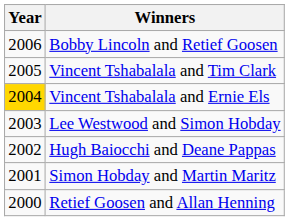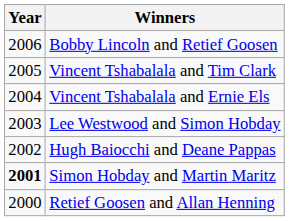(25, 96) gold background -> (25, 96) no background
(25, 176) normal -> (25, 176) bold
